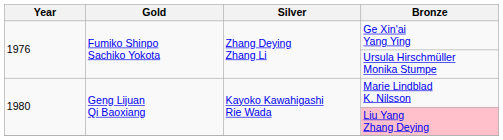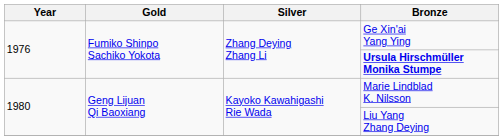(409, 64) normal -> (414, 64) bold
(396, 121) pink background -> (396, 121) no background
